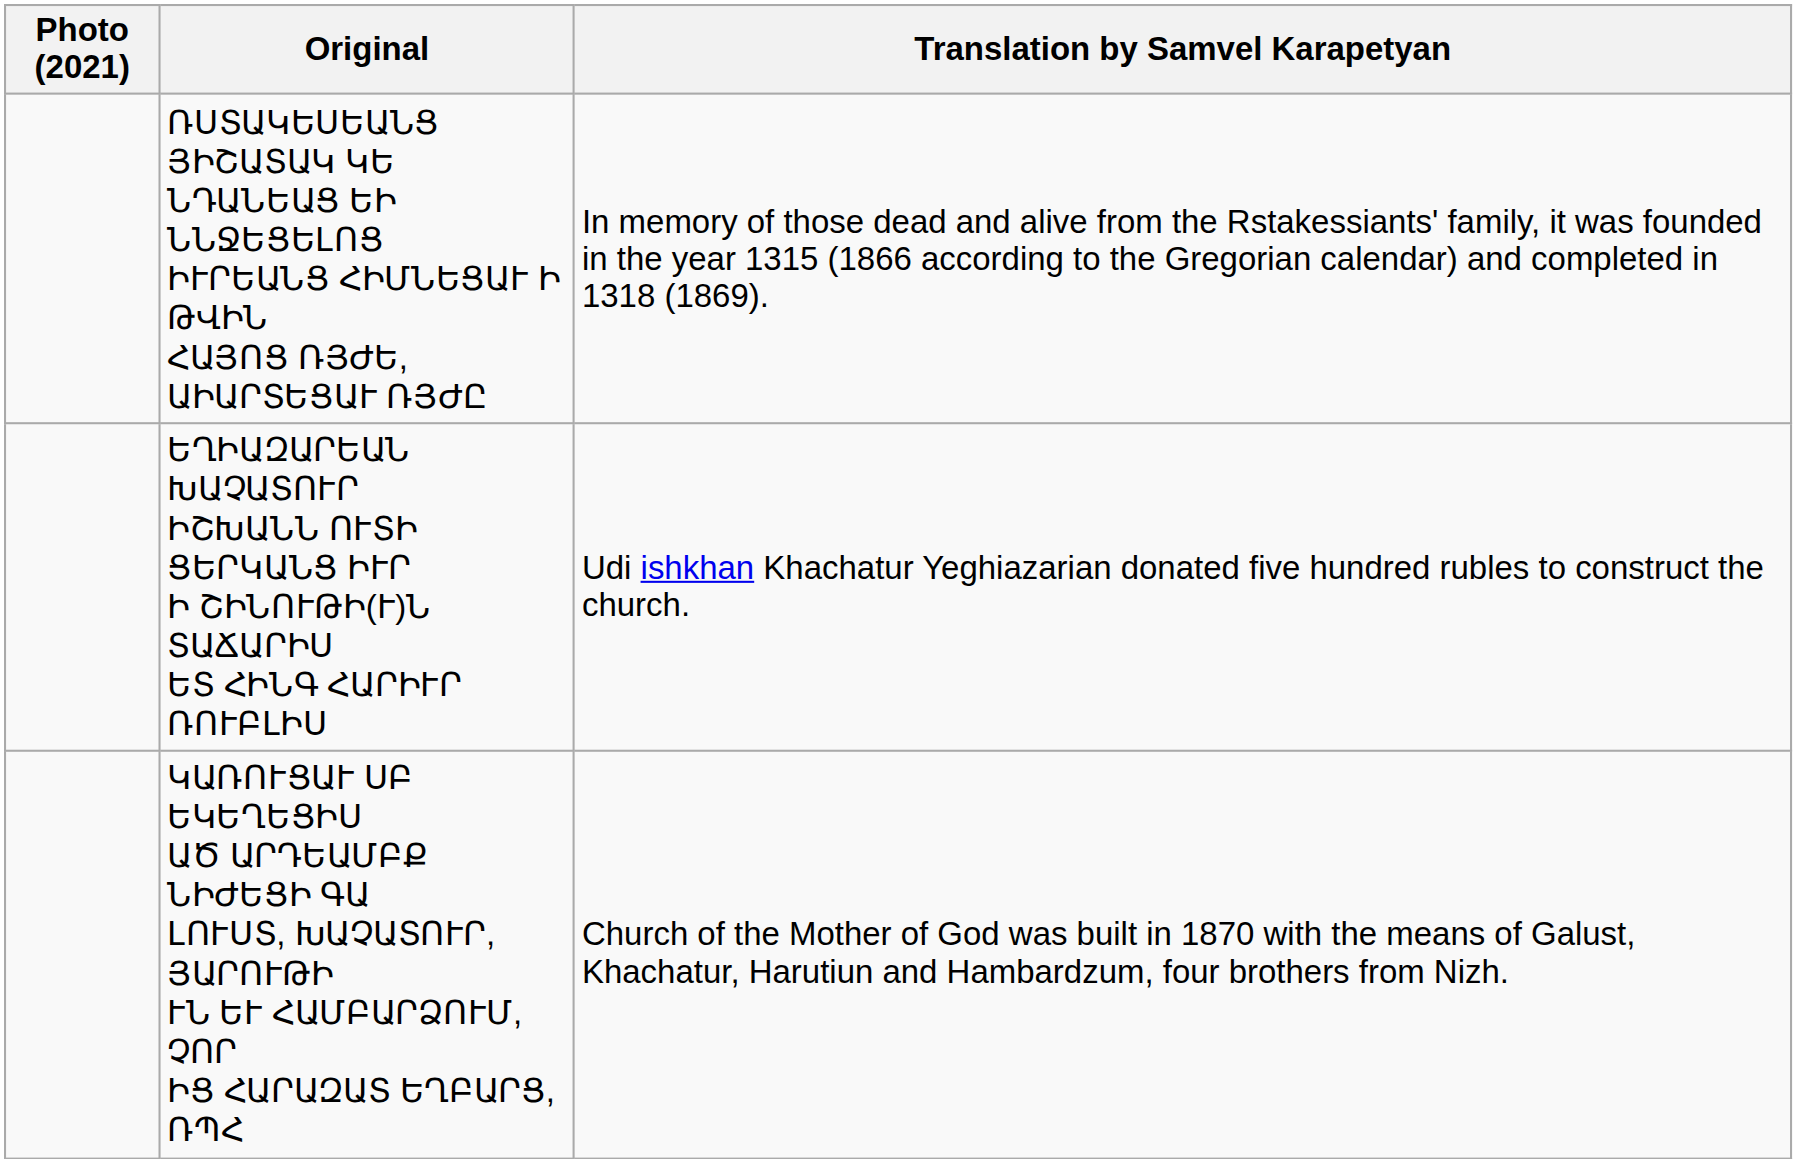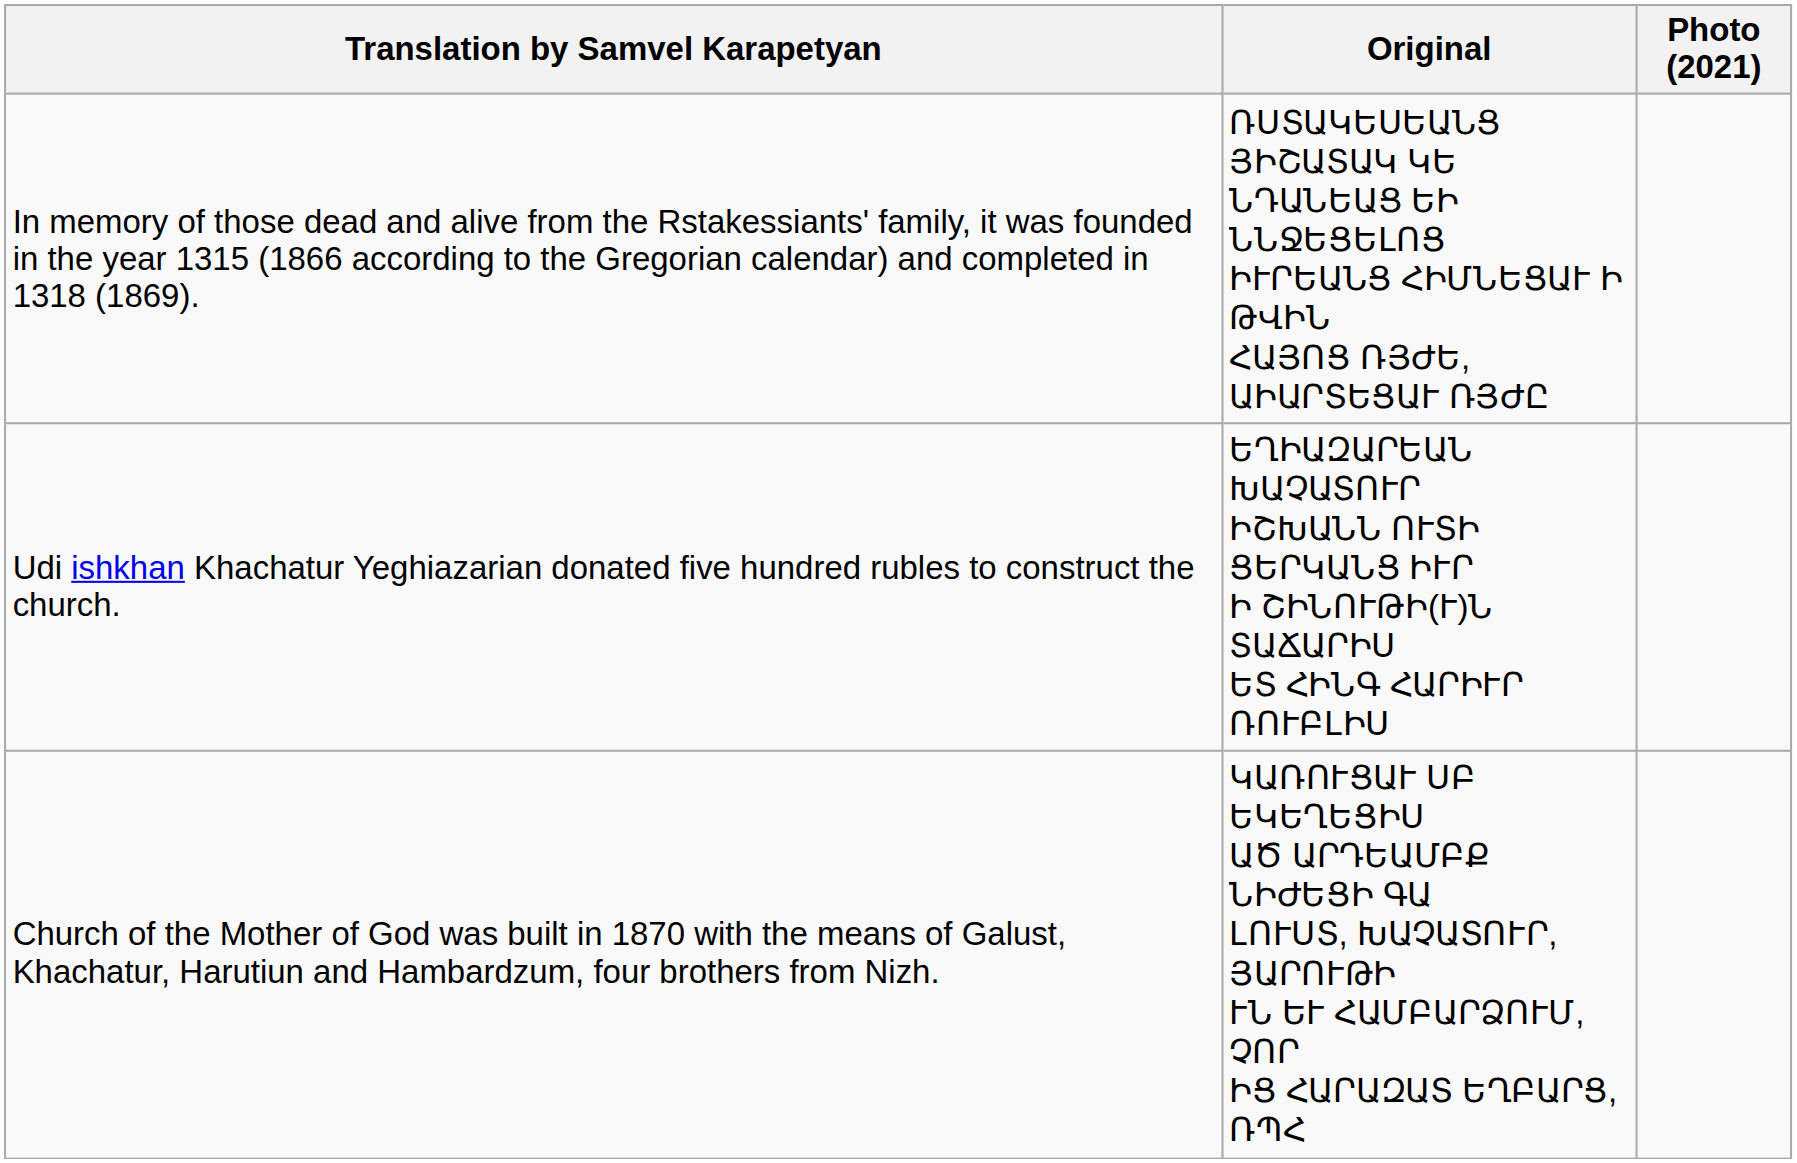columns swapped: (82, 49) <-> (1183, 49)
